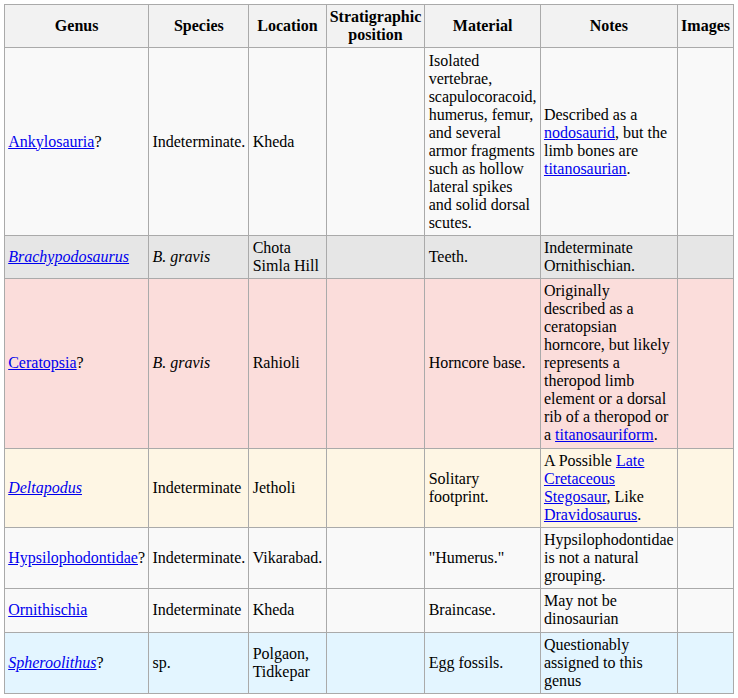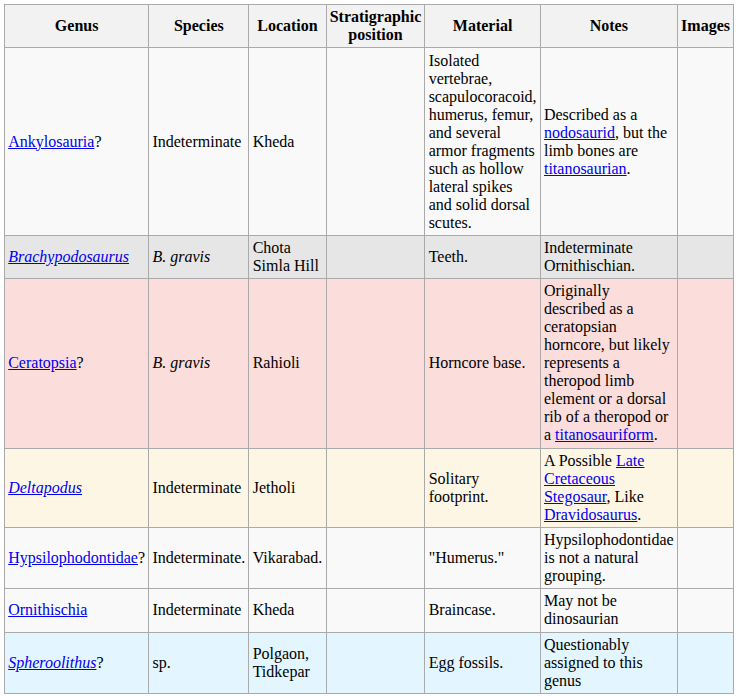(199, 141) Indeterminate. -> (197, 141) Indeterminate
